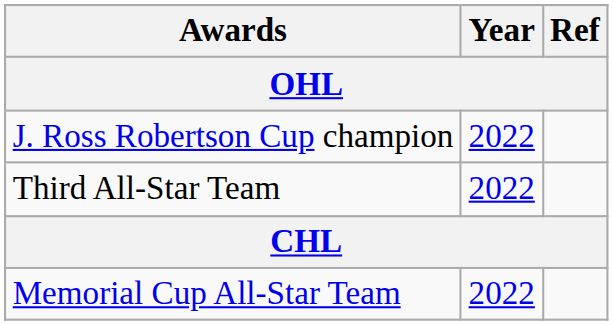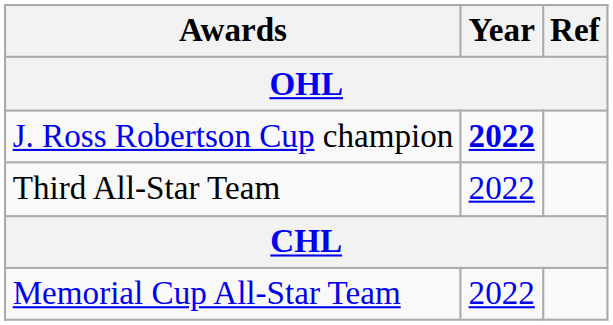(502, 135) normal -> (502, 135) bold
